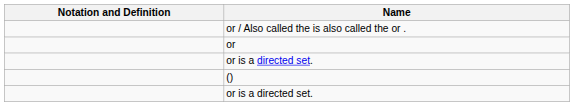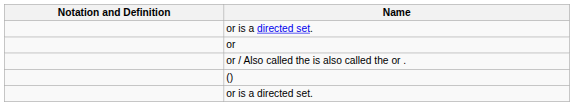(316, 28) or / Also called the is also called the or . -> (270, 28) or is a directed set.
(270, 61) or is a directed set. -> (316, 61) or / Also called the is also called the or .
